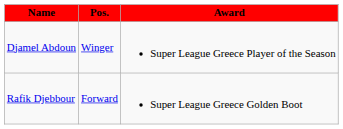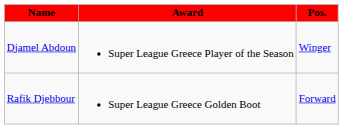columns swapped: (99, 13) <-> (229, 13)
